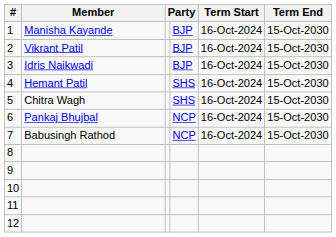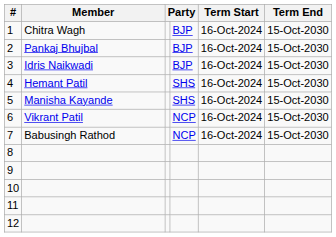(68, 30) Manisha Kayande -> (55, 30) Chitra Wagh
(54, 48) Vikrant Patil -> (61, 48) Pankaj Bhujbal
(55, 100) Chitra Wagh -> (68, 100) Manisha Kayande
(61, 118) Pankaj Bhujbal -> (54, 118) Vikrant Patil
